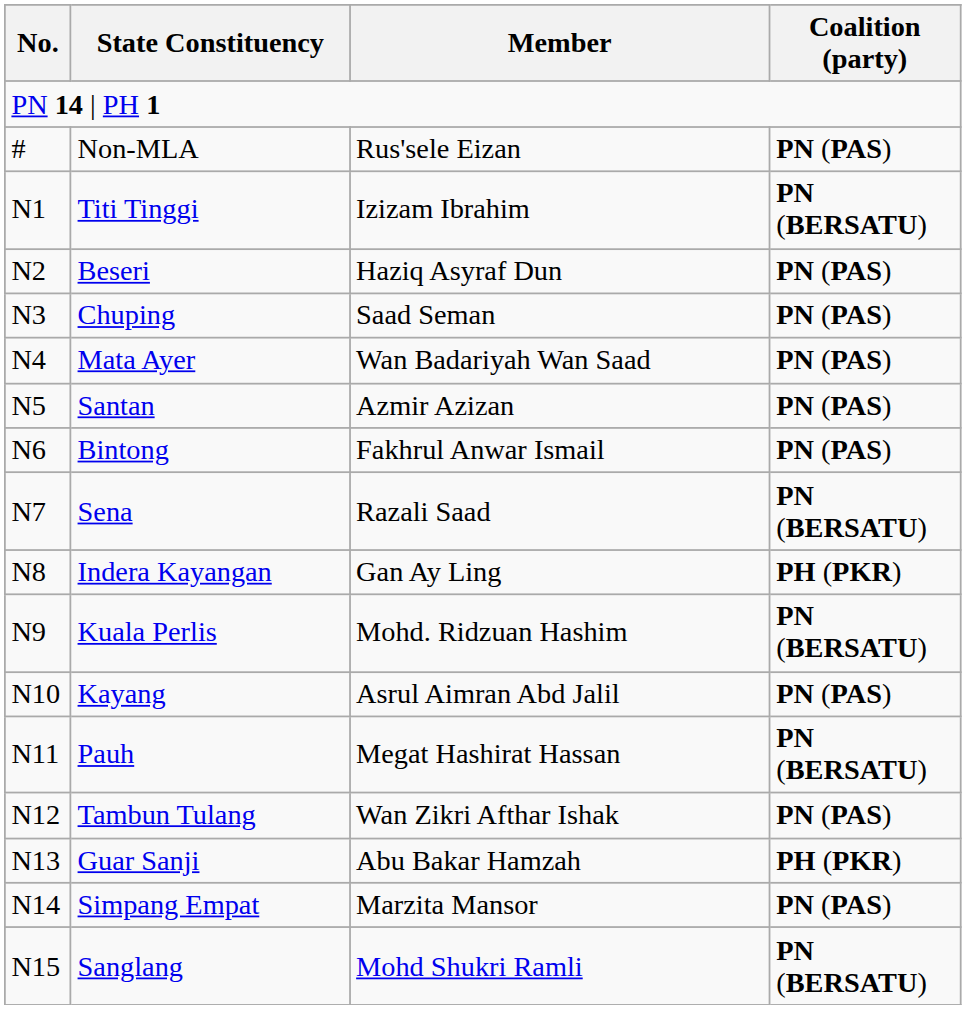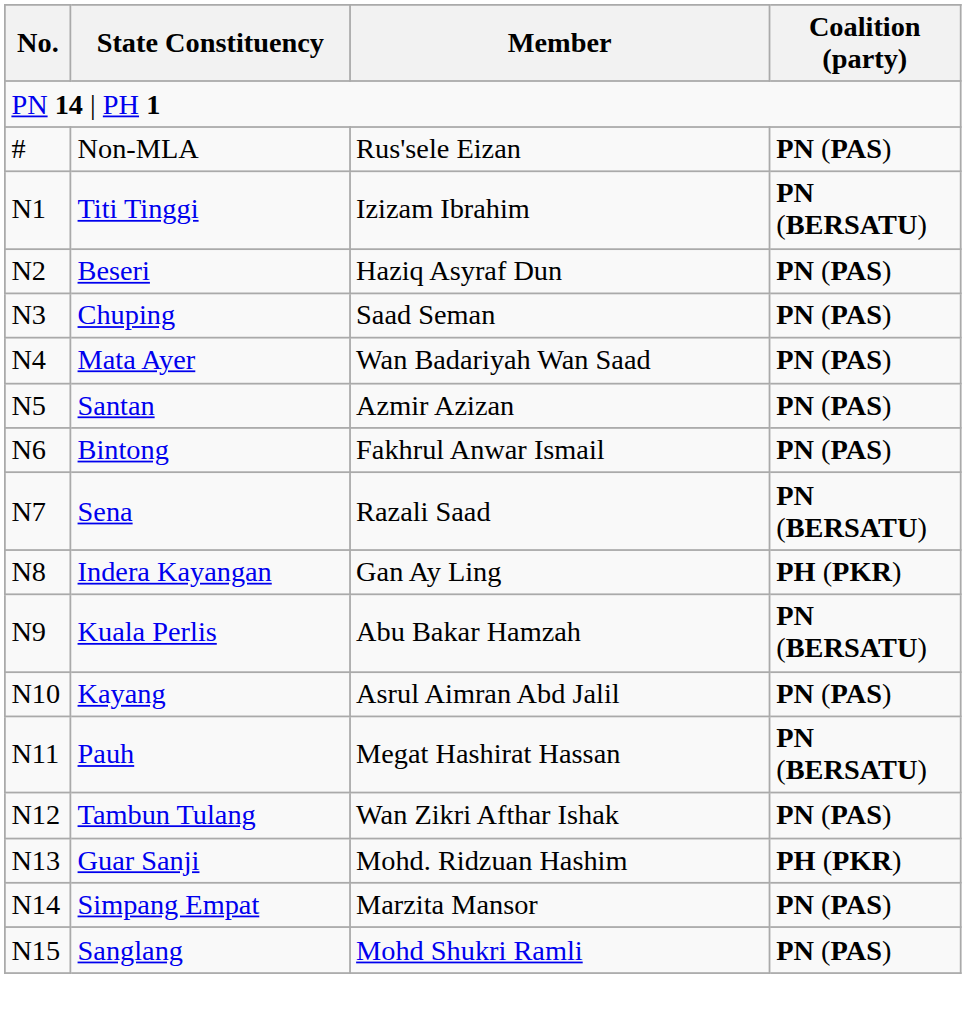(492, 632) Mohd. Ridzuan Hashim -> (469, 632) Abu Bakar Hamzah
(469, 859) Abu Bakar Hamzah -> (492, 859) Mohd. Ridzuan Hashim
(852, 965) PN (BERSATU) -> (834, 949) PN (PAS)
